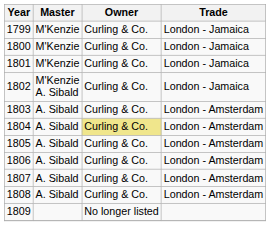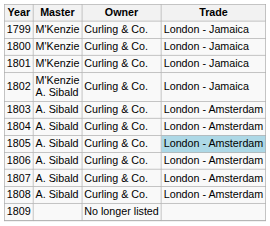(116, 127) khaki background -> (116, 127) no background
(213, 144) no background -> (213, 144) lightblue background
